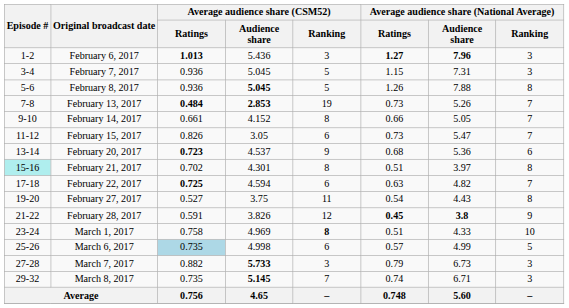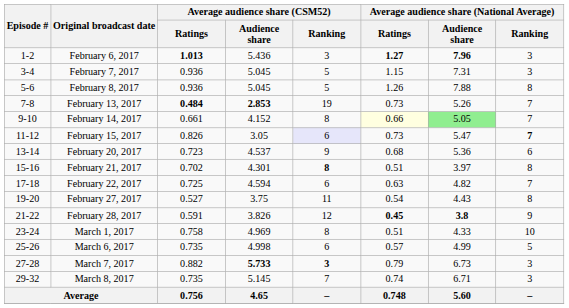(259, 87) bold -> (259, 87) normal
(394, 119) no background -> (394, 119) lightyellow background
(462, 119) no background -> (462, 119) lightgreen background
(327, 135) no background -> (327, 135) lavender background
(530, 135) normal -> (530, 135) bold
(191, 151) bold -> (191, 151) normal
(28, 167) paleturquoise background -> (28, 167) no background
(327, 167) normal -> (327, 167) bold
(191, 183) bold -> (191, 183) normal
(327, 231) bold -> (327, 231) normal
(191, 247) lightblue background -> (191, 247) no background
(327, 263) normal -> (327, 263) bold
(259, 279) bold -> (259, 279) normal
